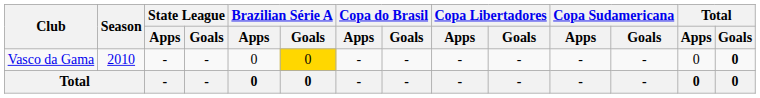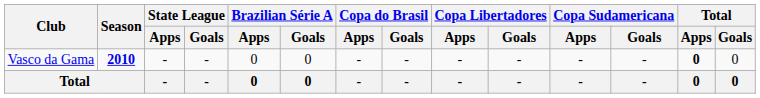(121, 59) normal -> (121, 59) bold
(308, 59) gold background -> (308, 59) no background
(696, 59) normal -> (696, 59) bold
(735, 59) bold -> (735, 59) normal
